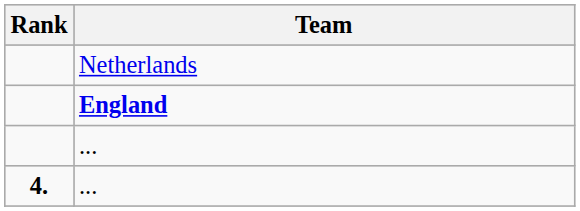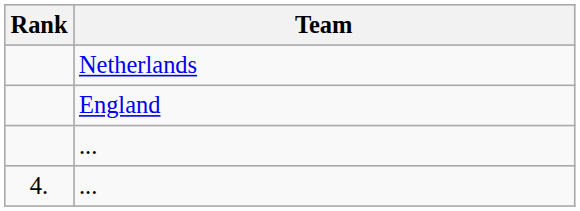(123, 105) bold -> (120, 105) normal
(39, 186) bold -> (39, 186) normal
